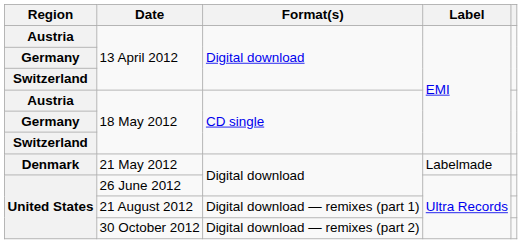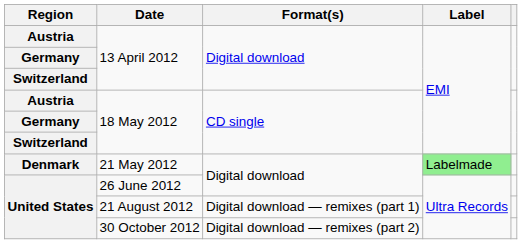(459, 164) no background -> (459, 164) lightgreen background
